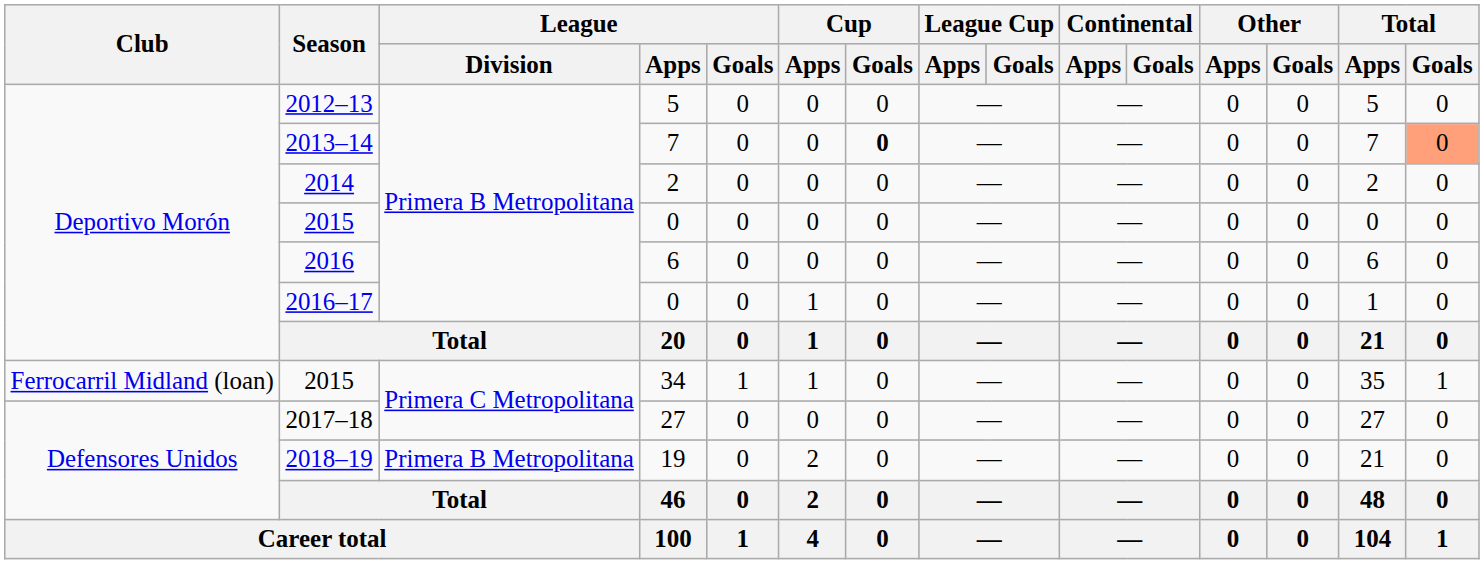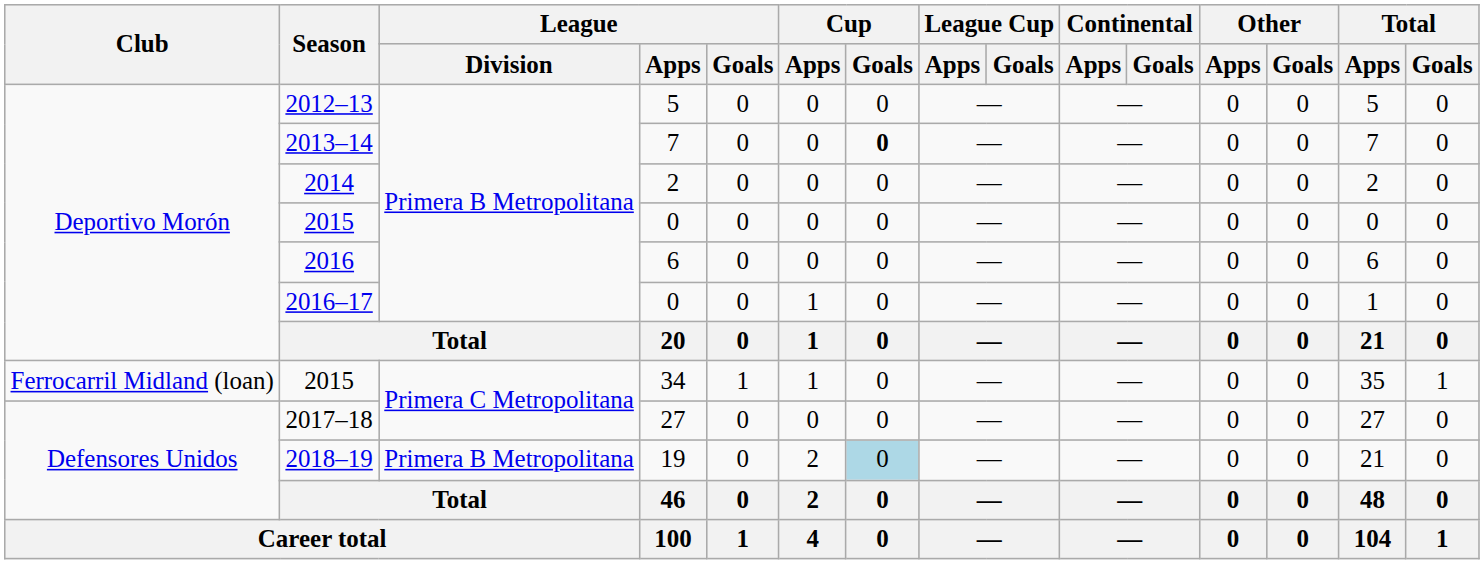(1442, 143) lightsalmon background -> (1442, 143) no background
(882, 459) no background -> (882, 459) lightblue background
